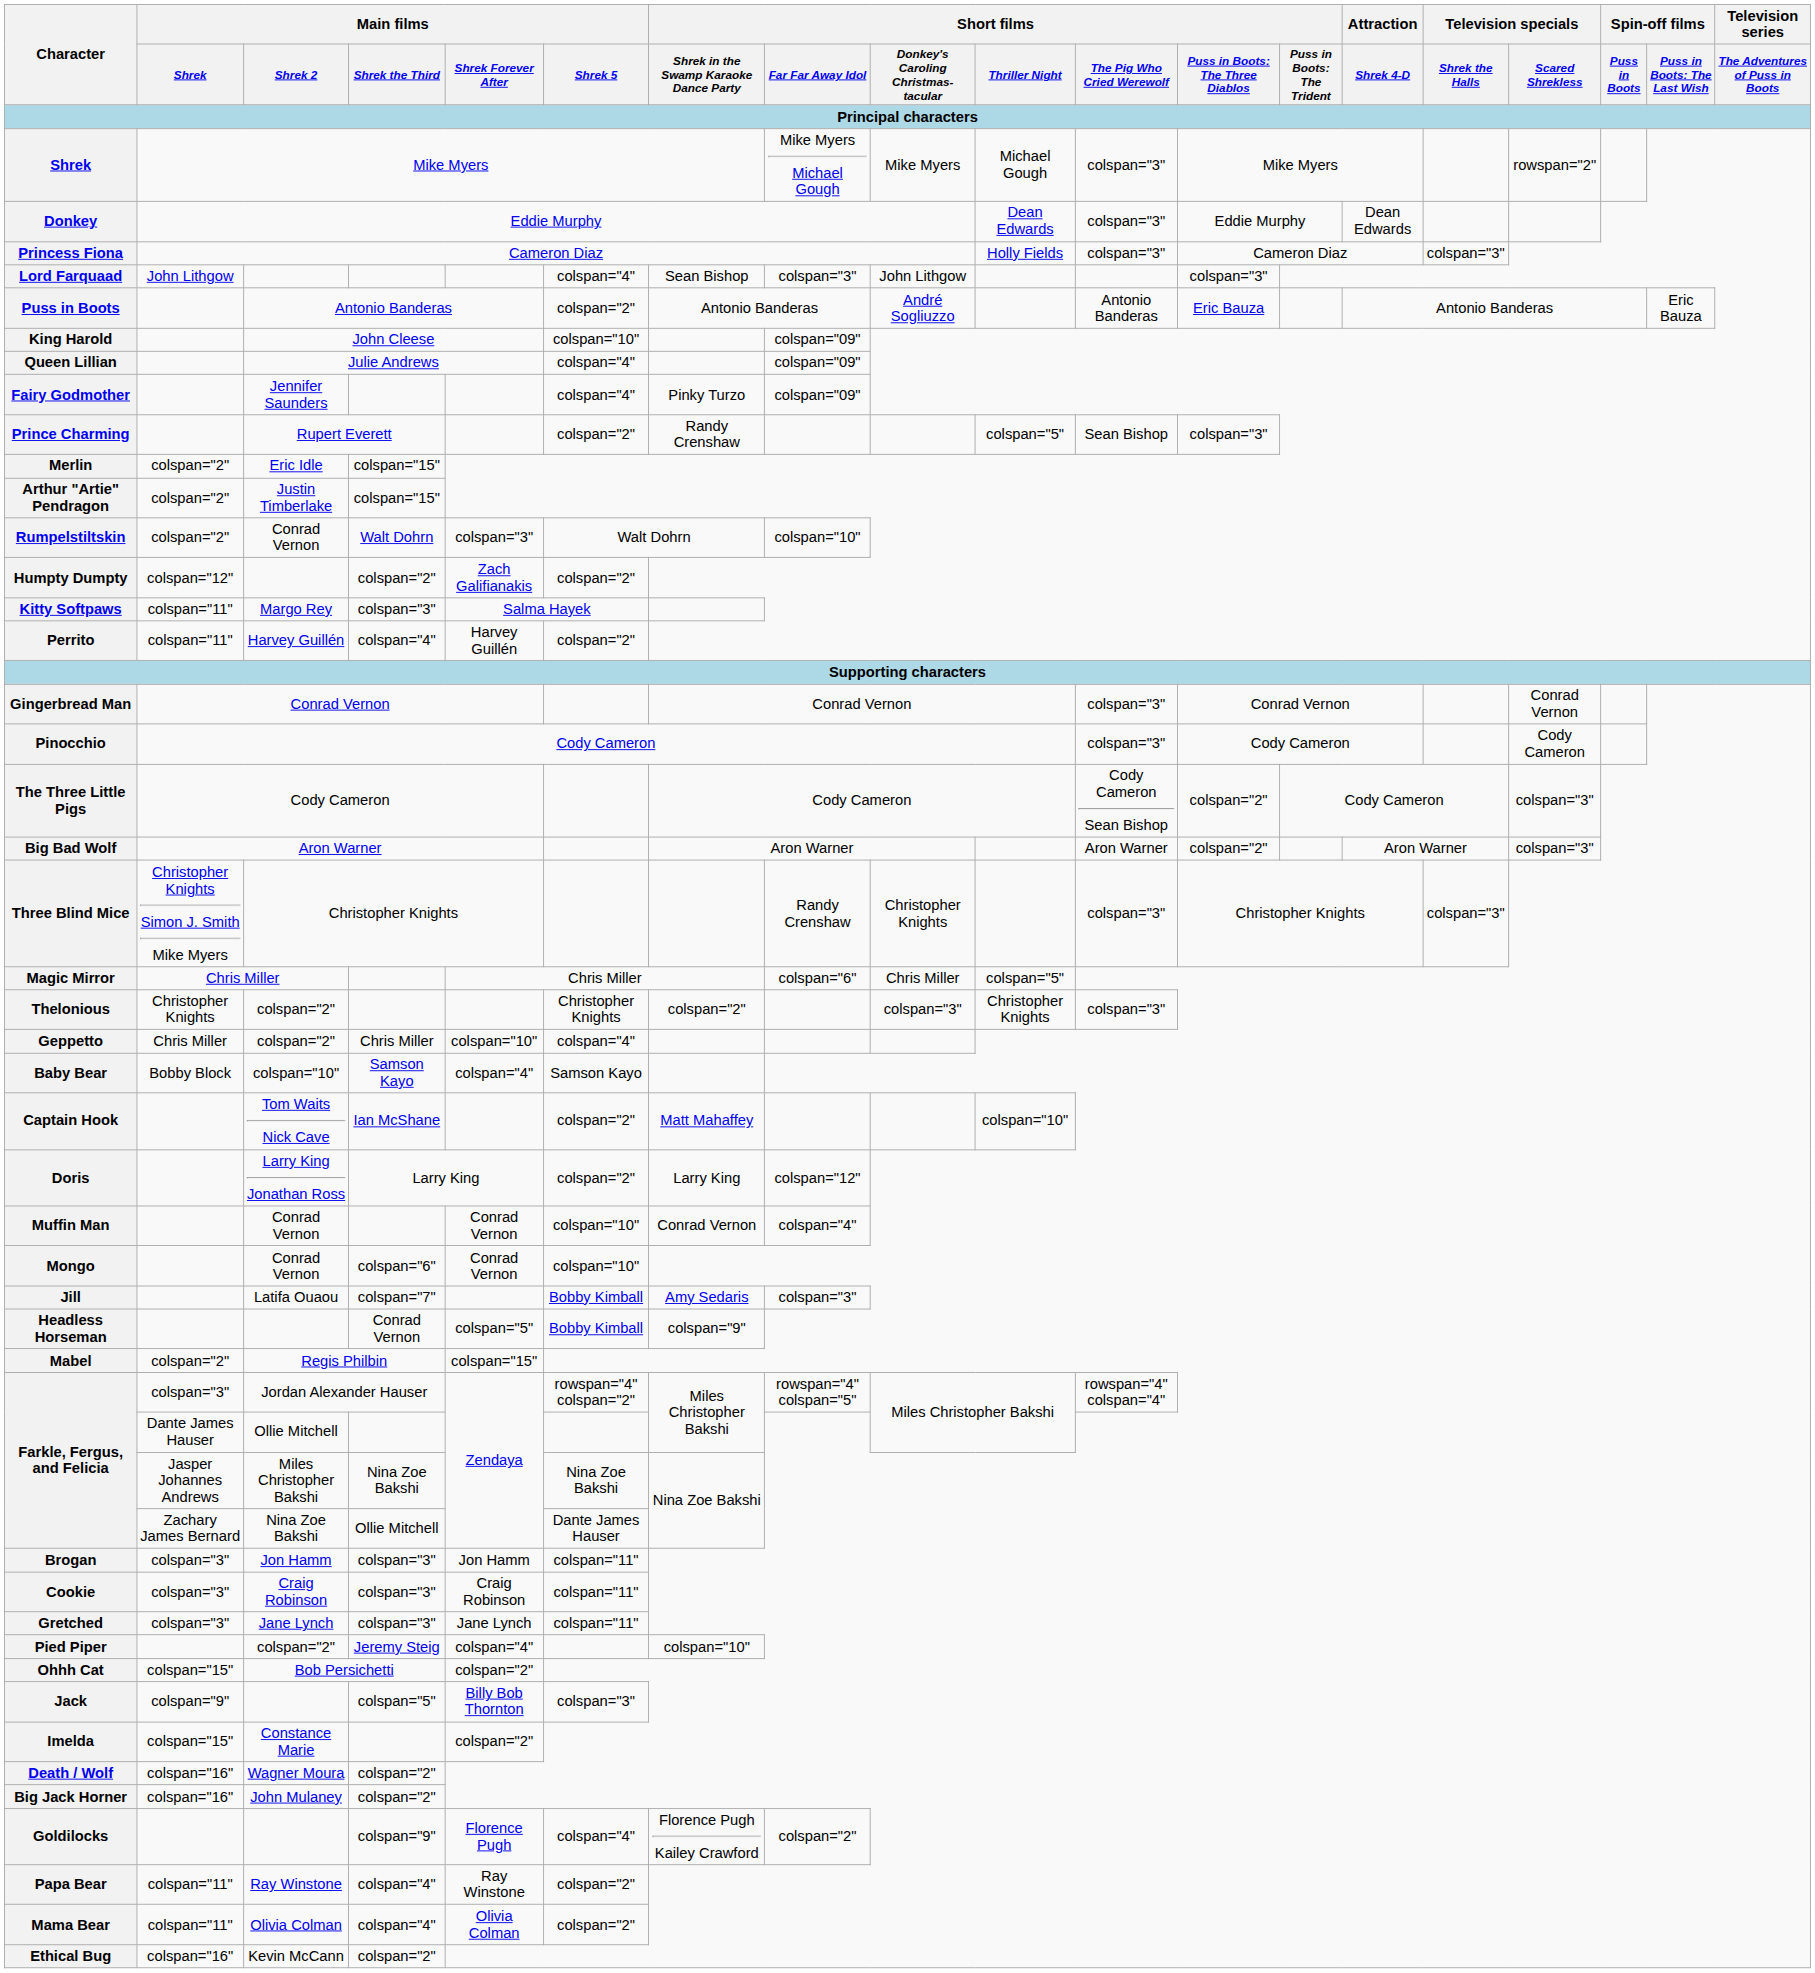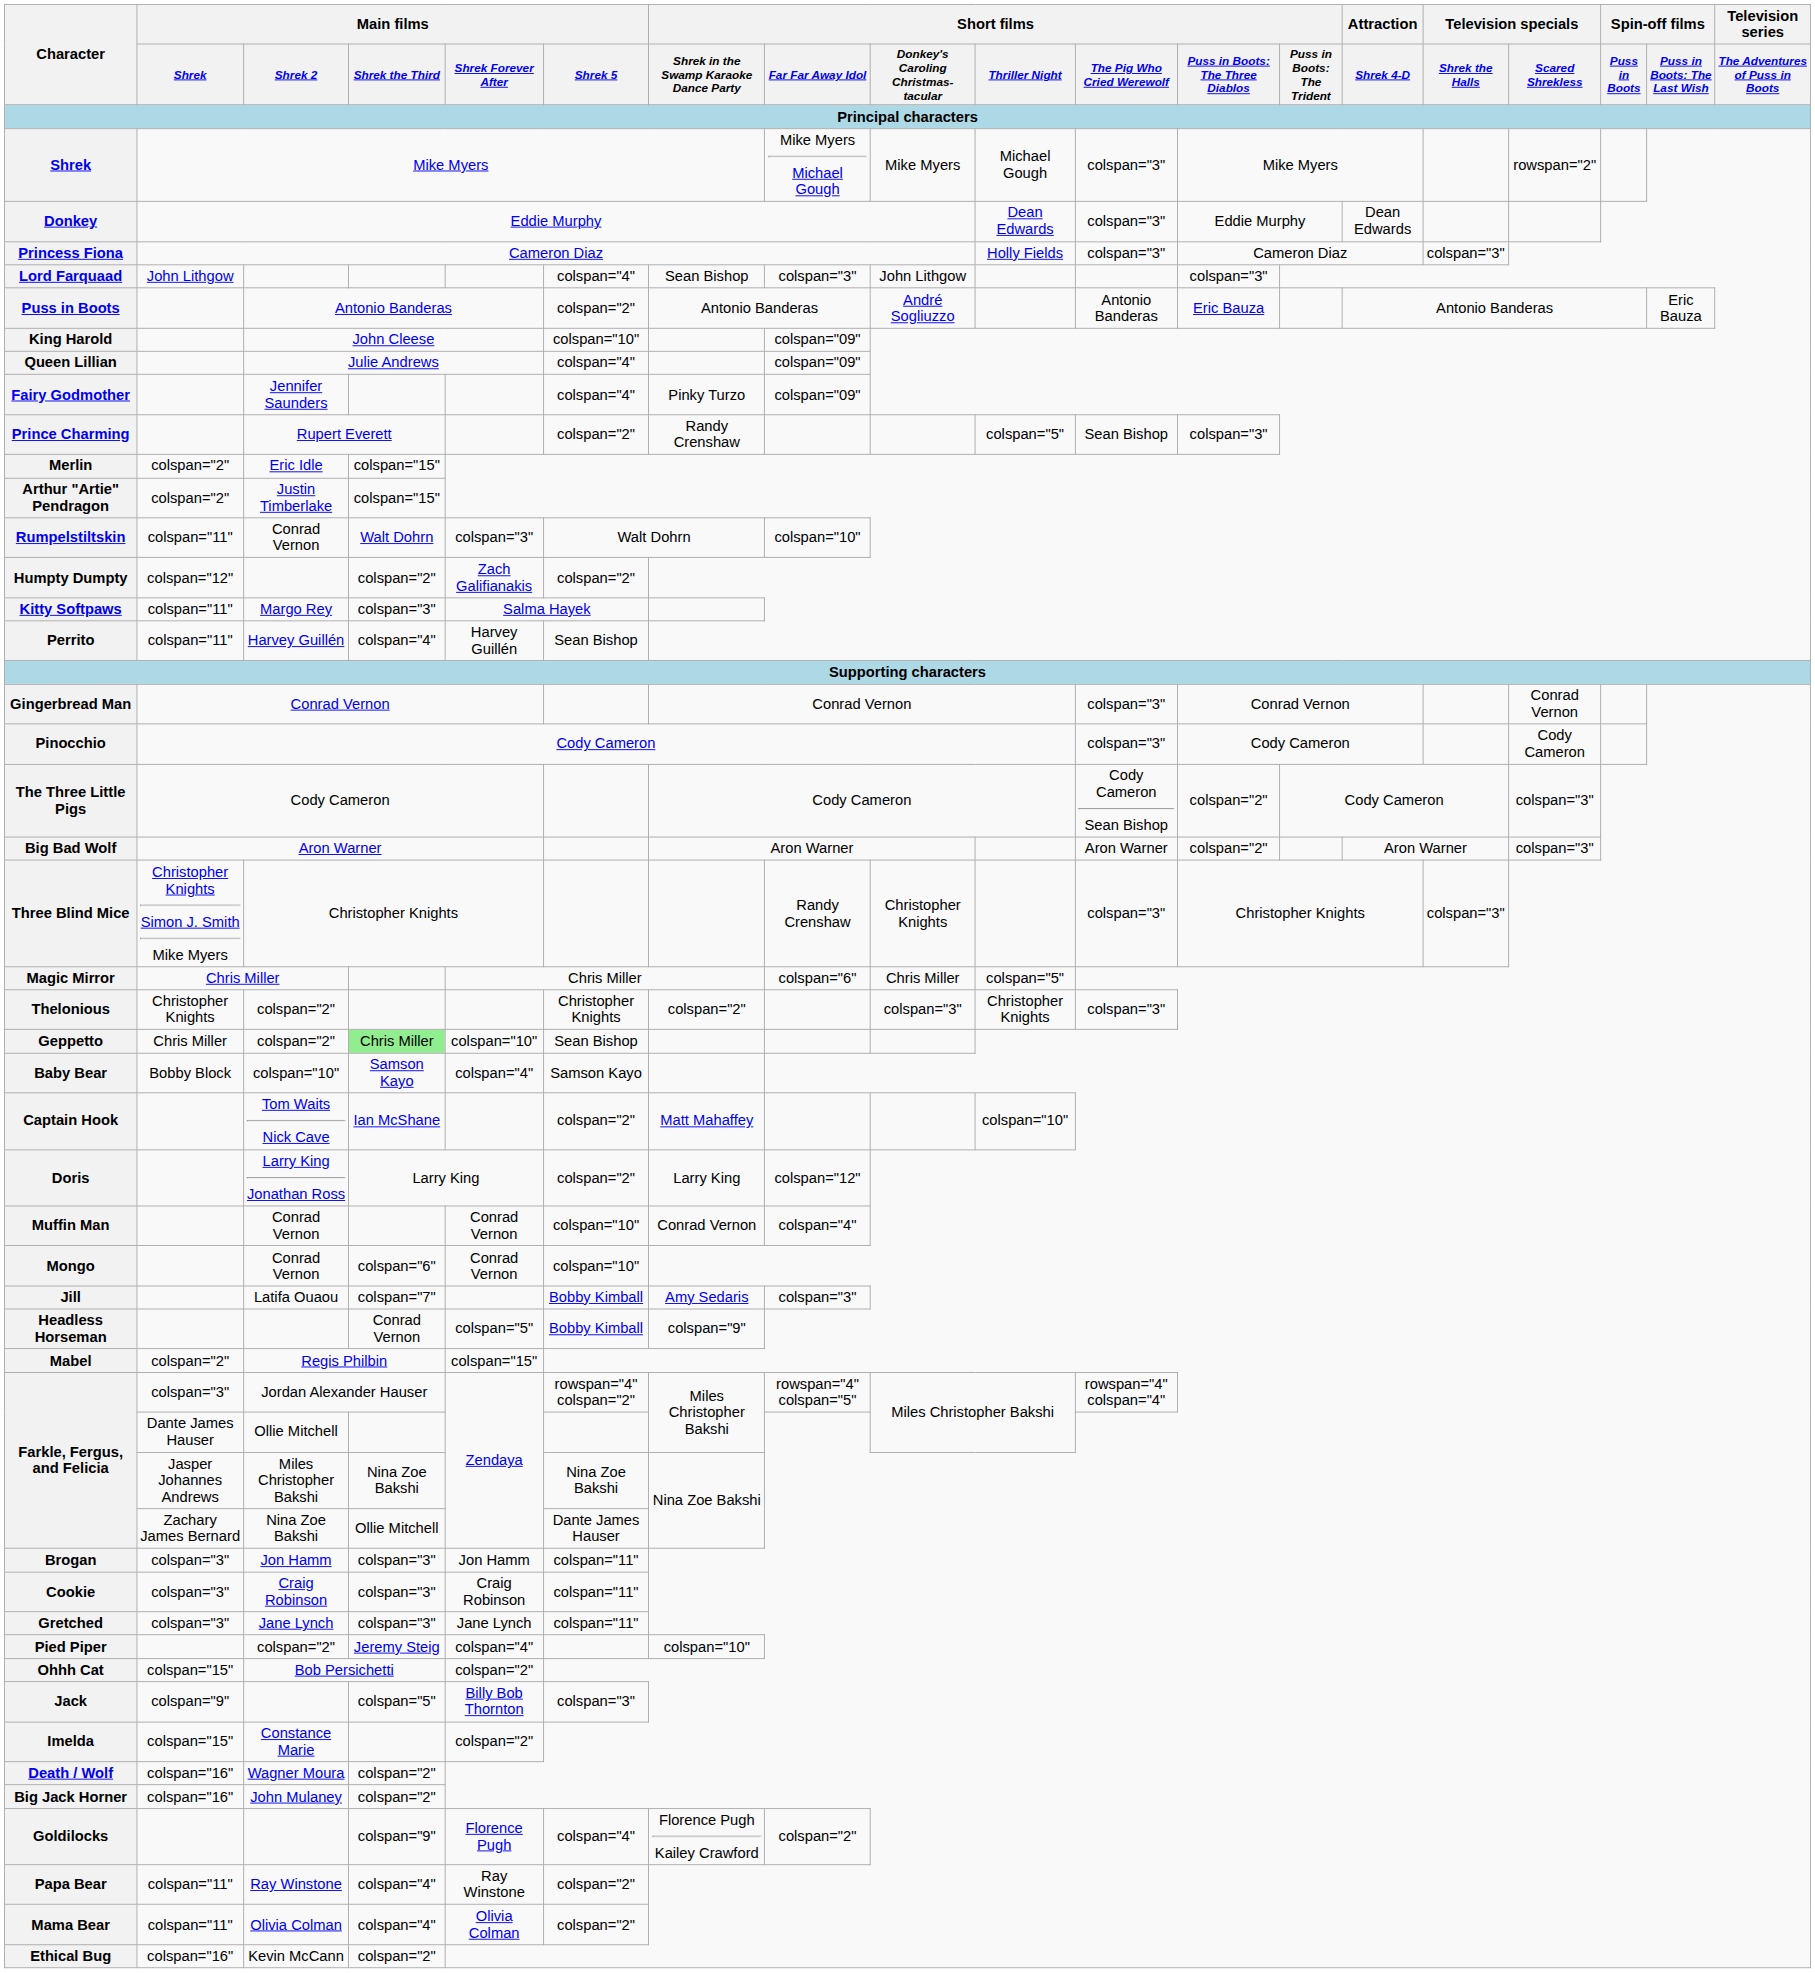(190, 537) colspan="2" -> (190, 537) colspan="11"
(596, 640) colspan="2" -> (596, 640) Sean Bishop
(397, 1041) no background -> (397, 1041) lightgreen background
(596, 1041) colspan="4" -> (596, 1041) Sean Bishop
